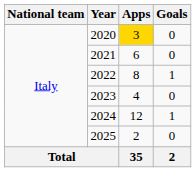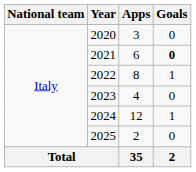(136, 34) gold background -> (136, 34) no background
(172, 55) normal -> (172, 55) bold
